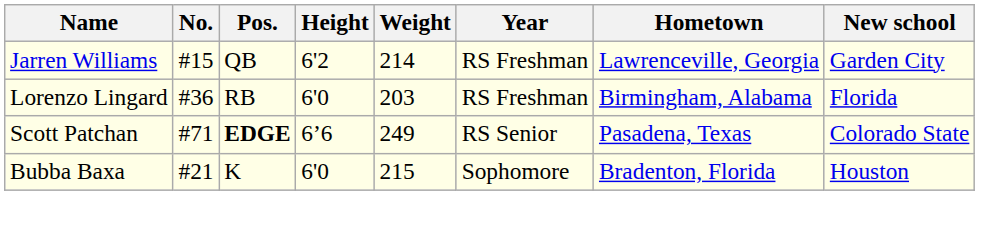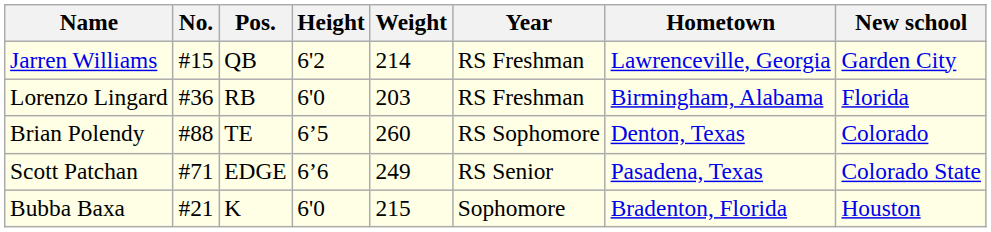+ row: (77, 134)
(257, 134) bold -> (255, 171) normal
